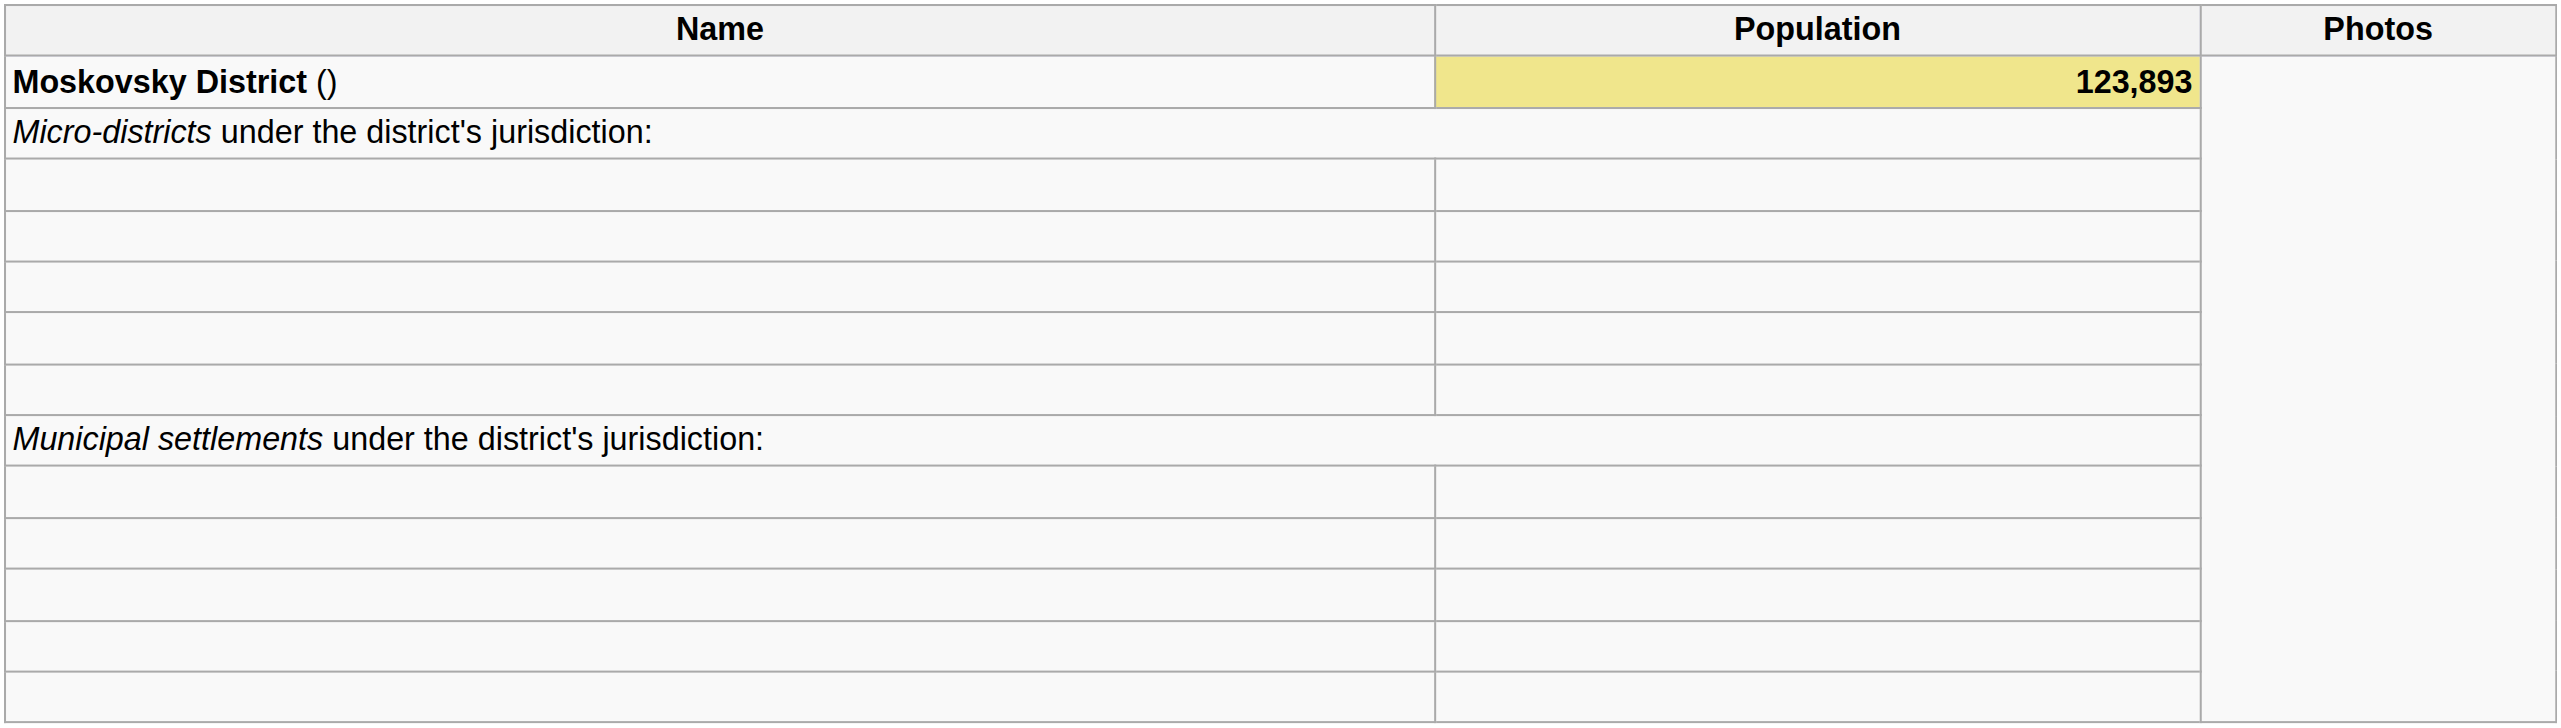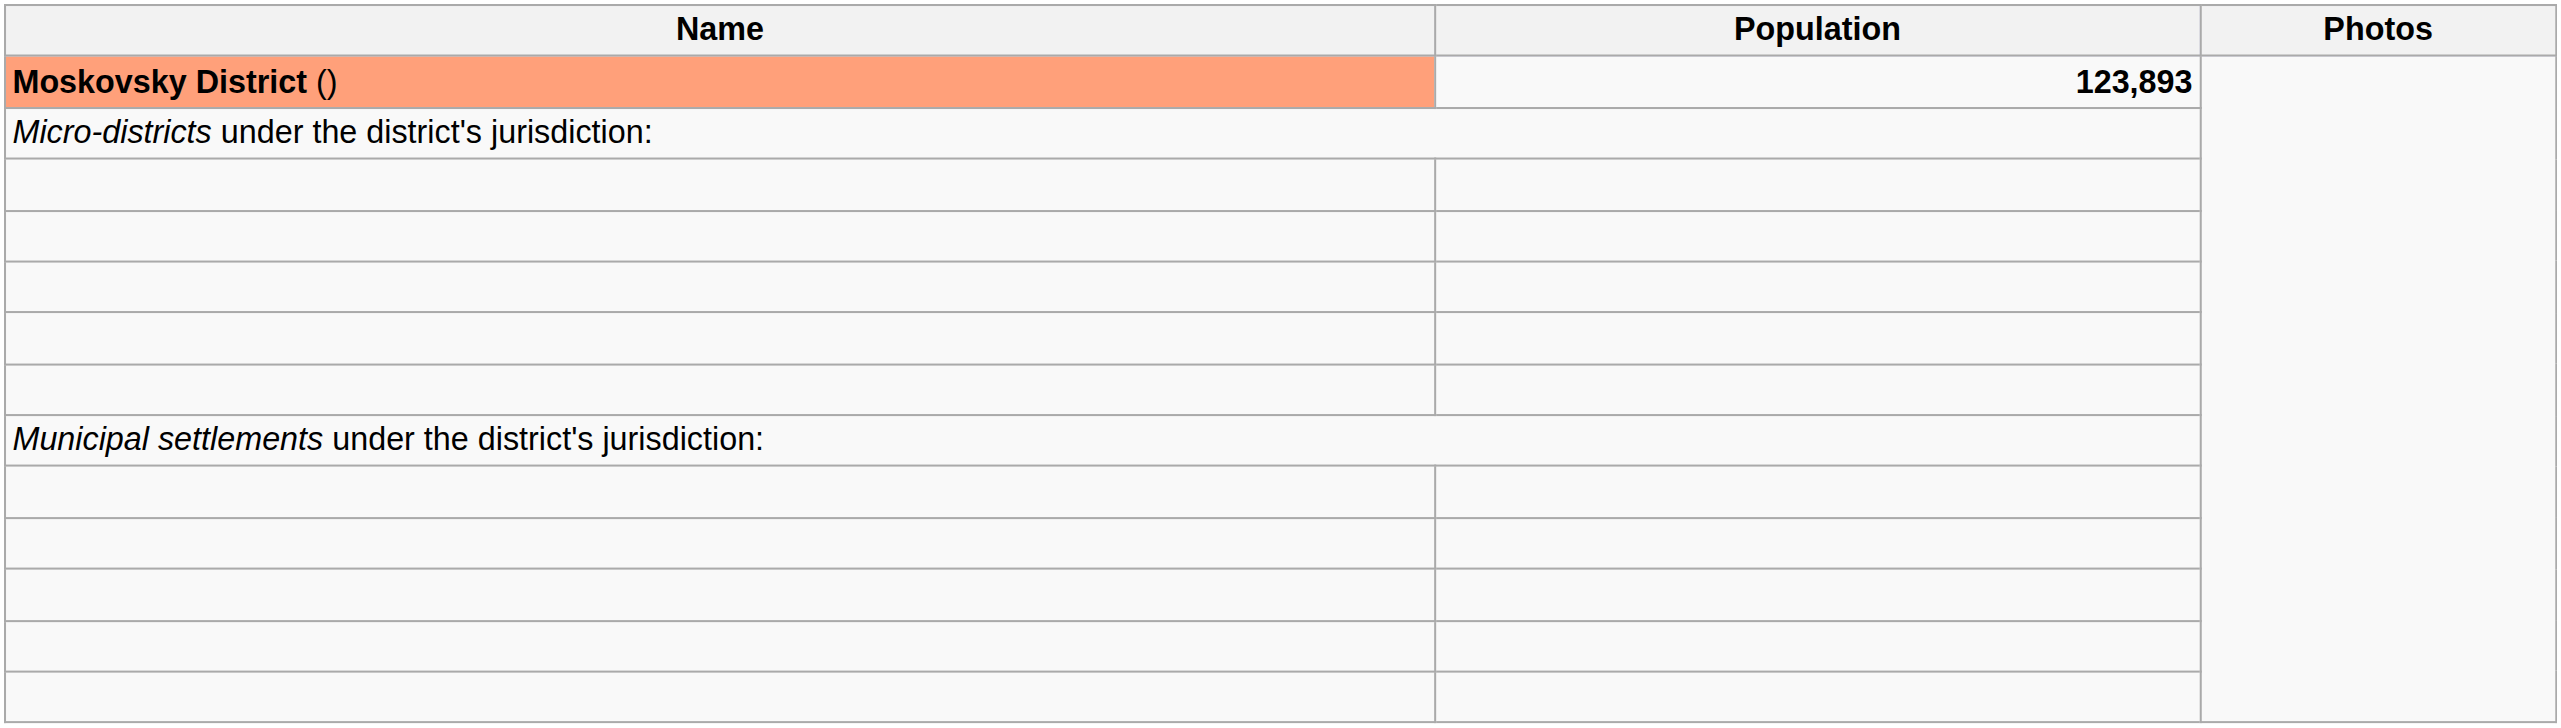(175, 81) no background -> (175, 81) lightsalmon background
(2134, 81) khaki background -> (2134, 81) no background
